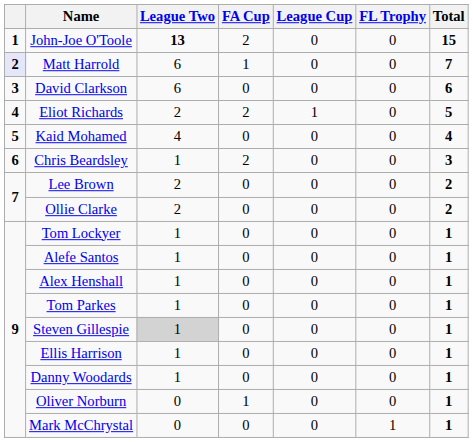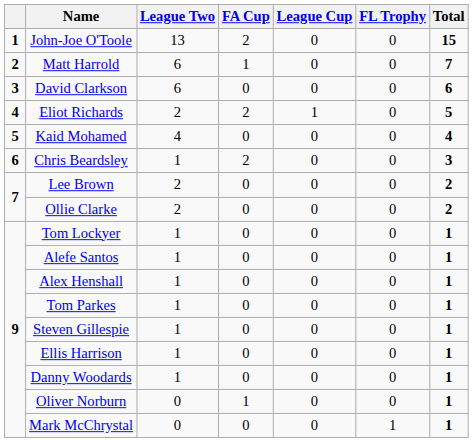(178, 40) bold -> (178, 40) normal
(15, 64) lavender background -> (15, 64) no background
(178, 329) lightgrey background -> (178, 329) no background
